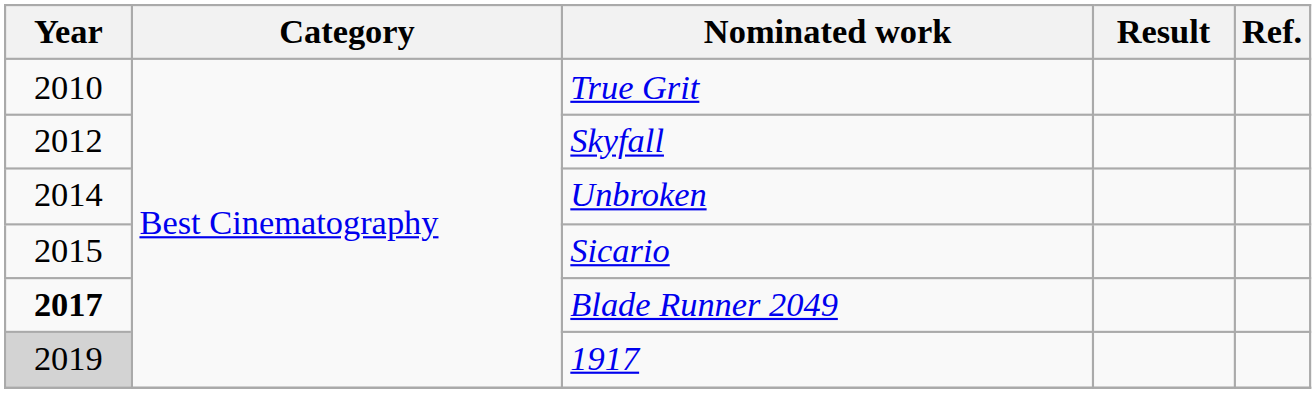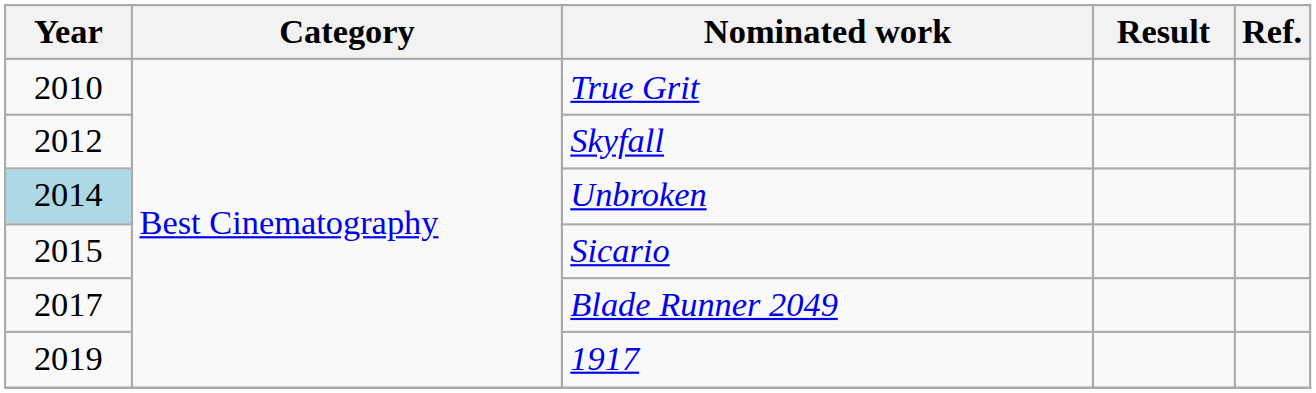(68, 195) no background -> (68, 195) lightblue background
(68, 304) bold -> (68, 304) normal
(68, 359) lightgrey background -> (68, 359) no background
